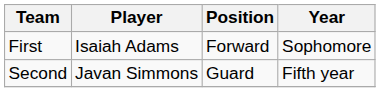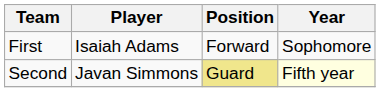(230, 73) no background -> (230, 73) khaki background
(318, 73) no background -> (318, 73) lightyellow background
